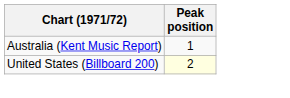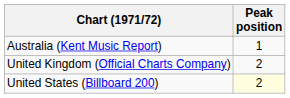+ row: (119, 64)
